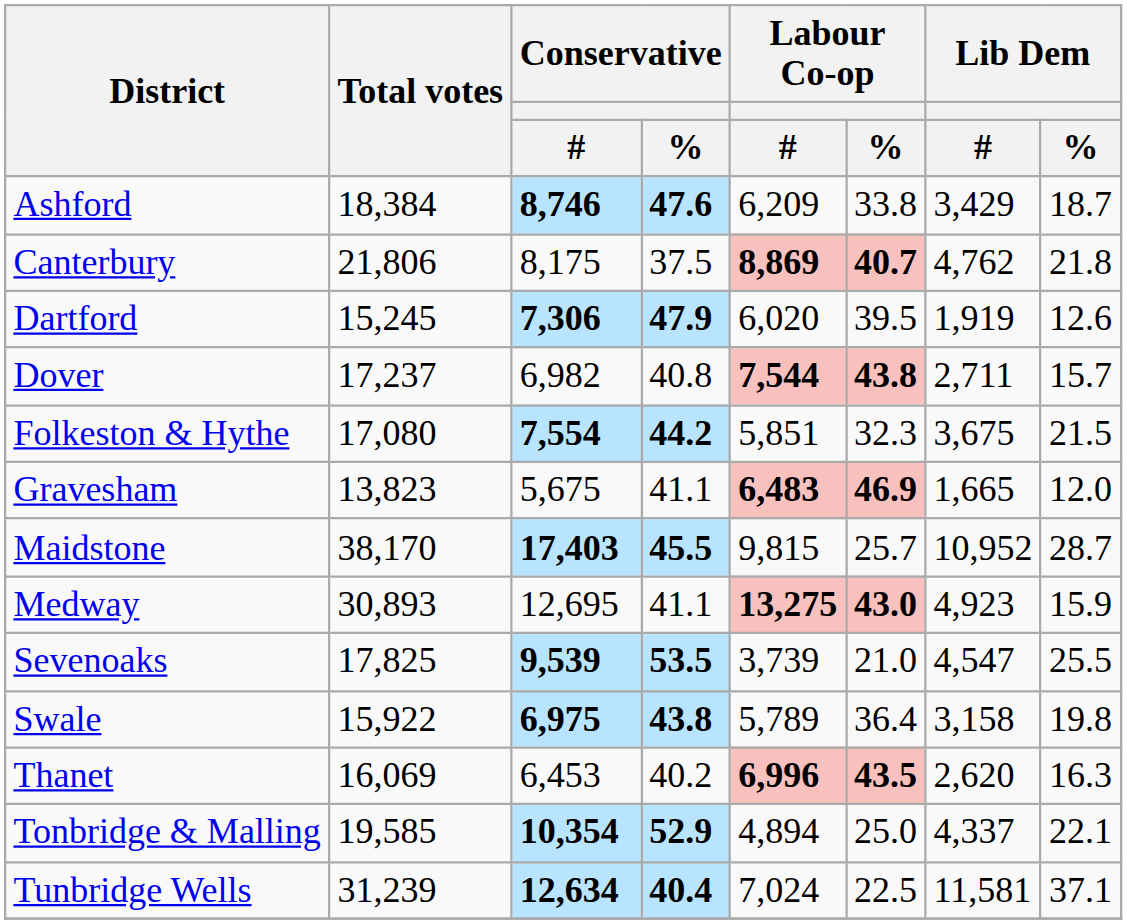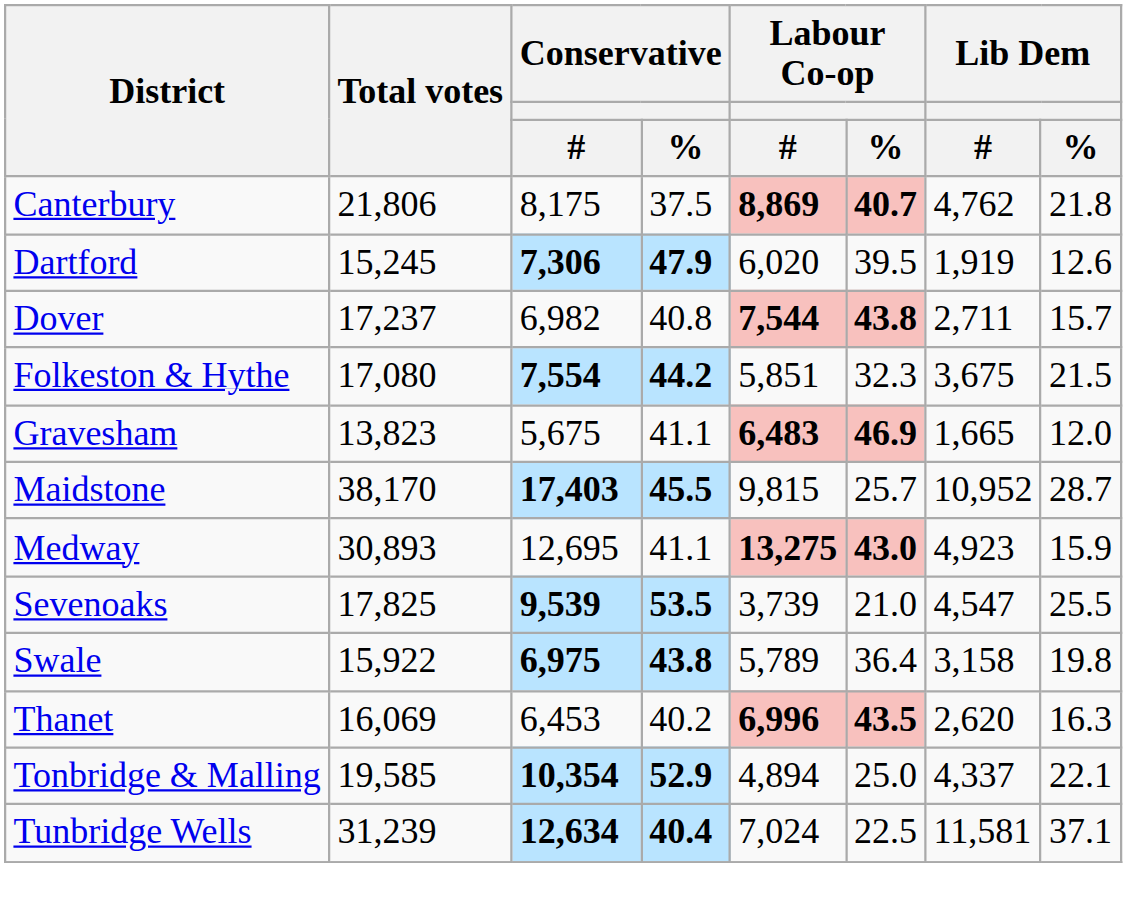- row: (72, 204)
